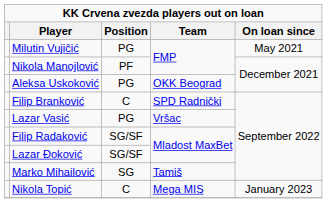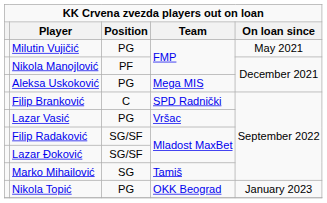(187, 84) OKK Beograd -> (178, 84) Mega MIS
(126, 189) C -> (126, 189) PG
(178, 189) Mega MIS -> (187, 189) OKK Beograd
